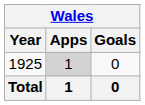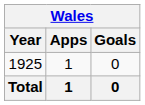(68, 64) lightgrey background -> (68, 64) no background
